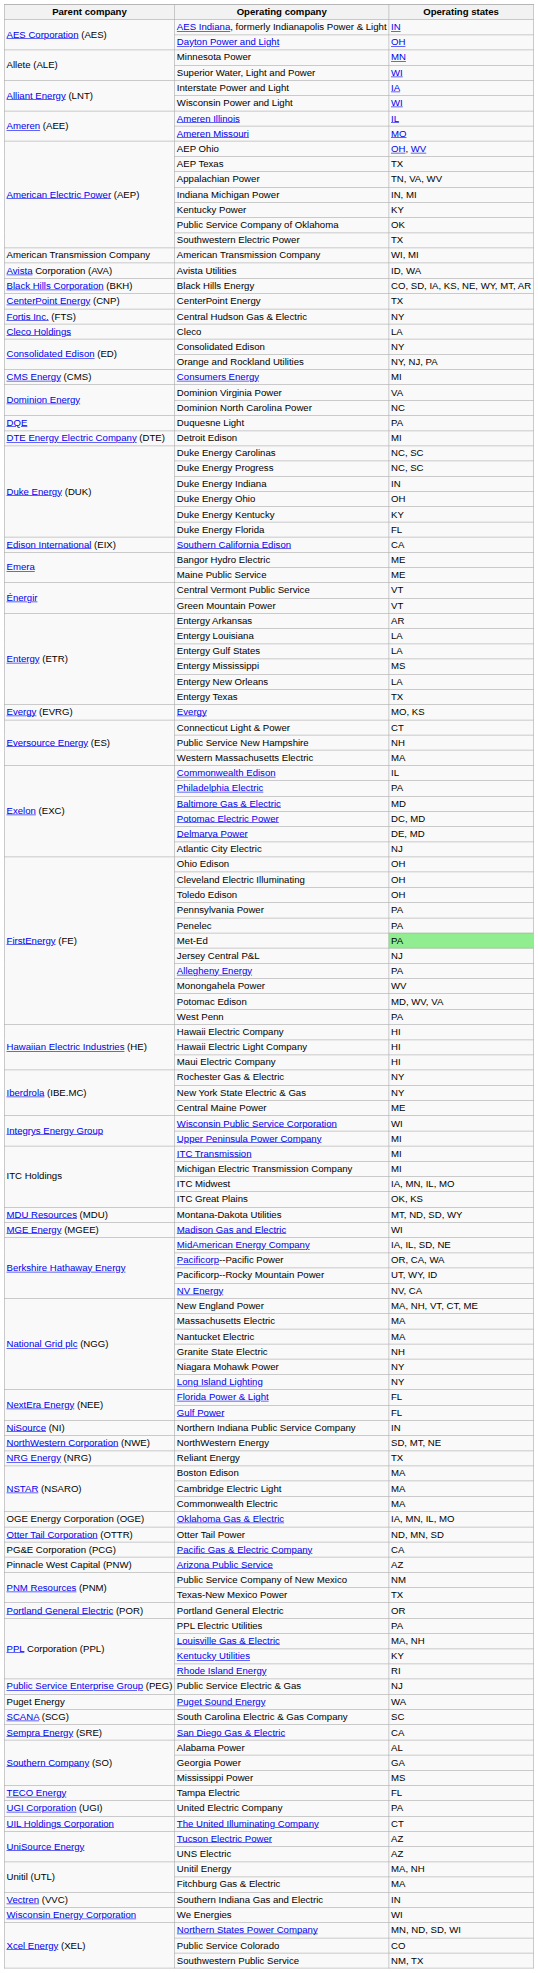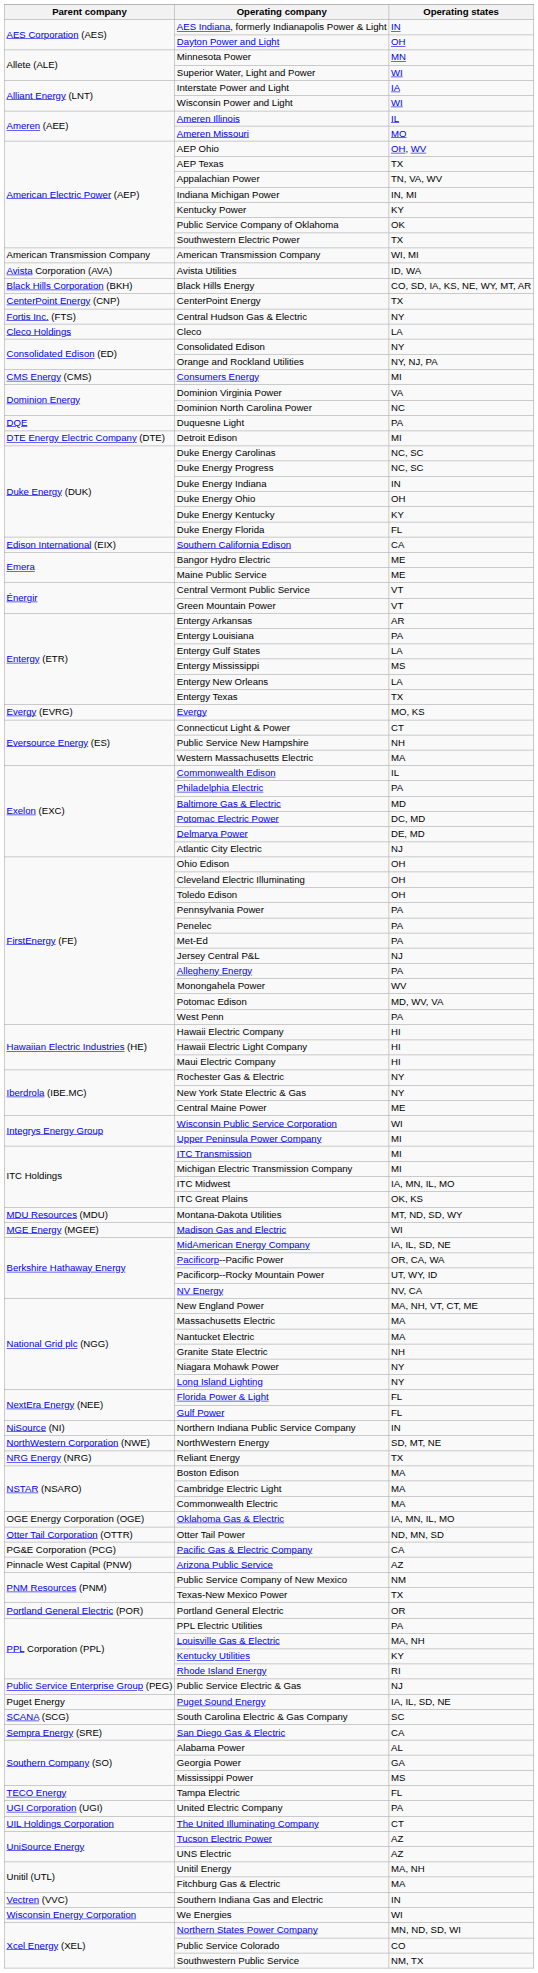(397, 636) LA -> (397, 636) PA
(397, 940) lightgreen background -> (397, 940) no background
(399, 1702) WA -> (421, 1702) IA, IL, SD, NE
